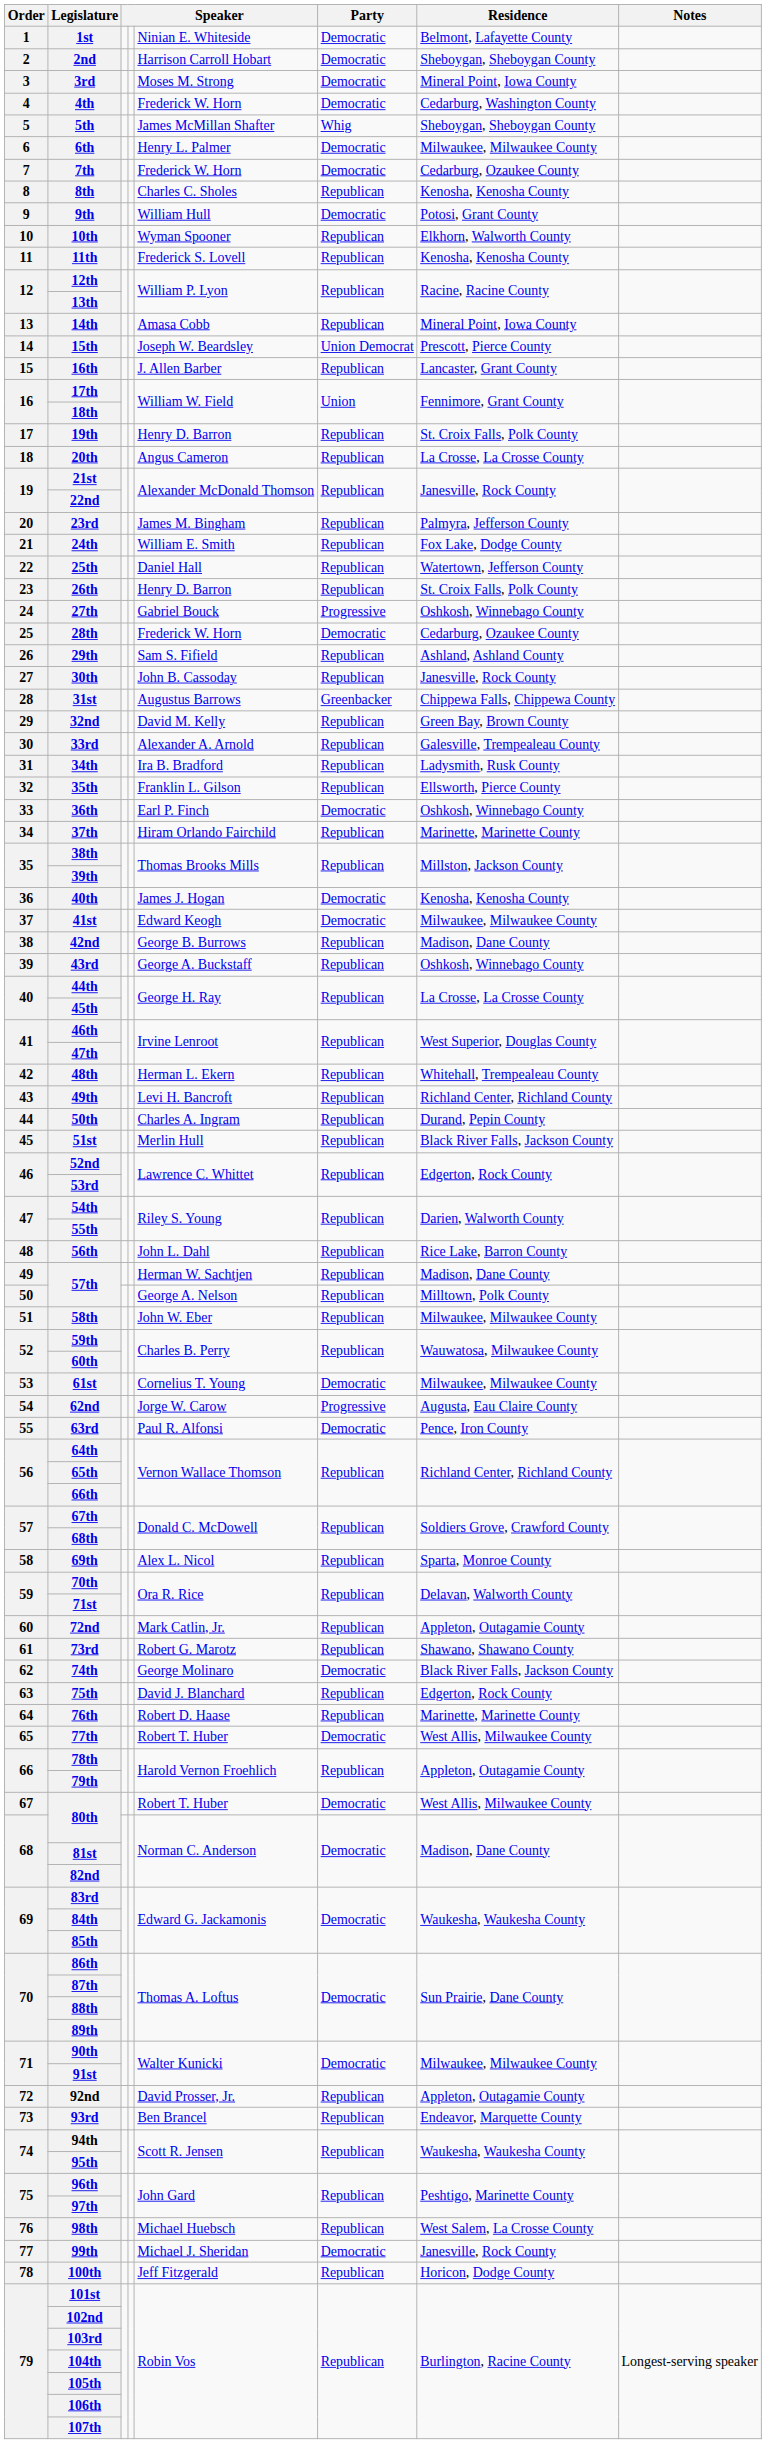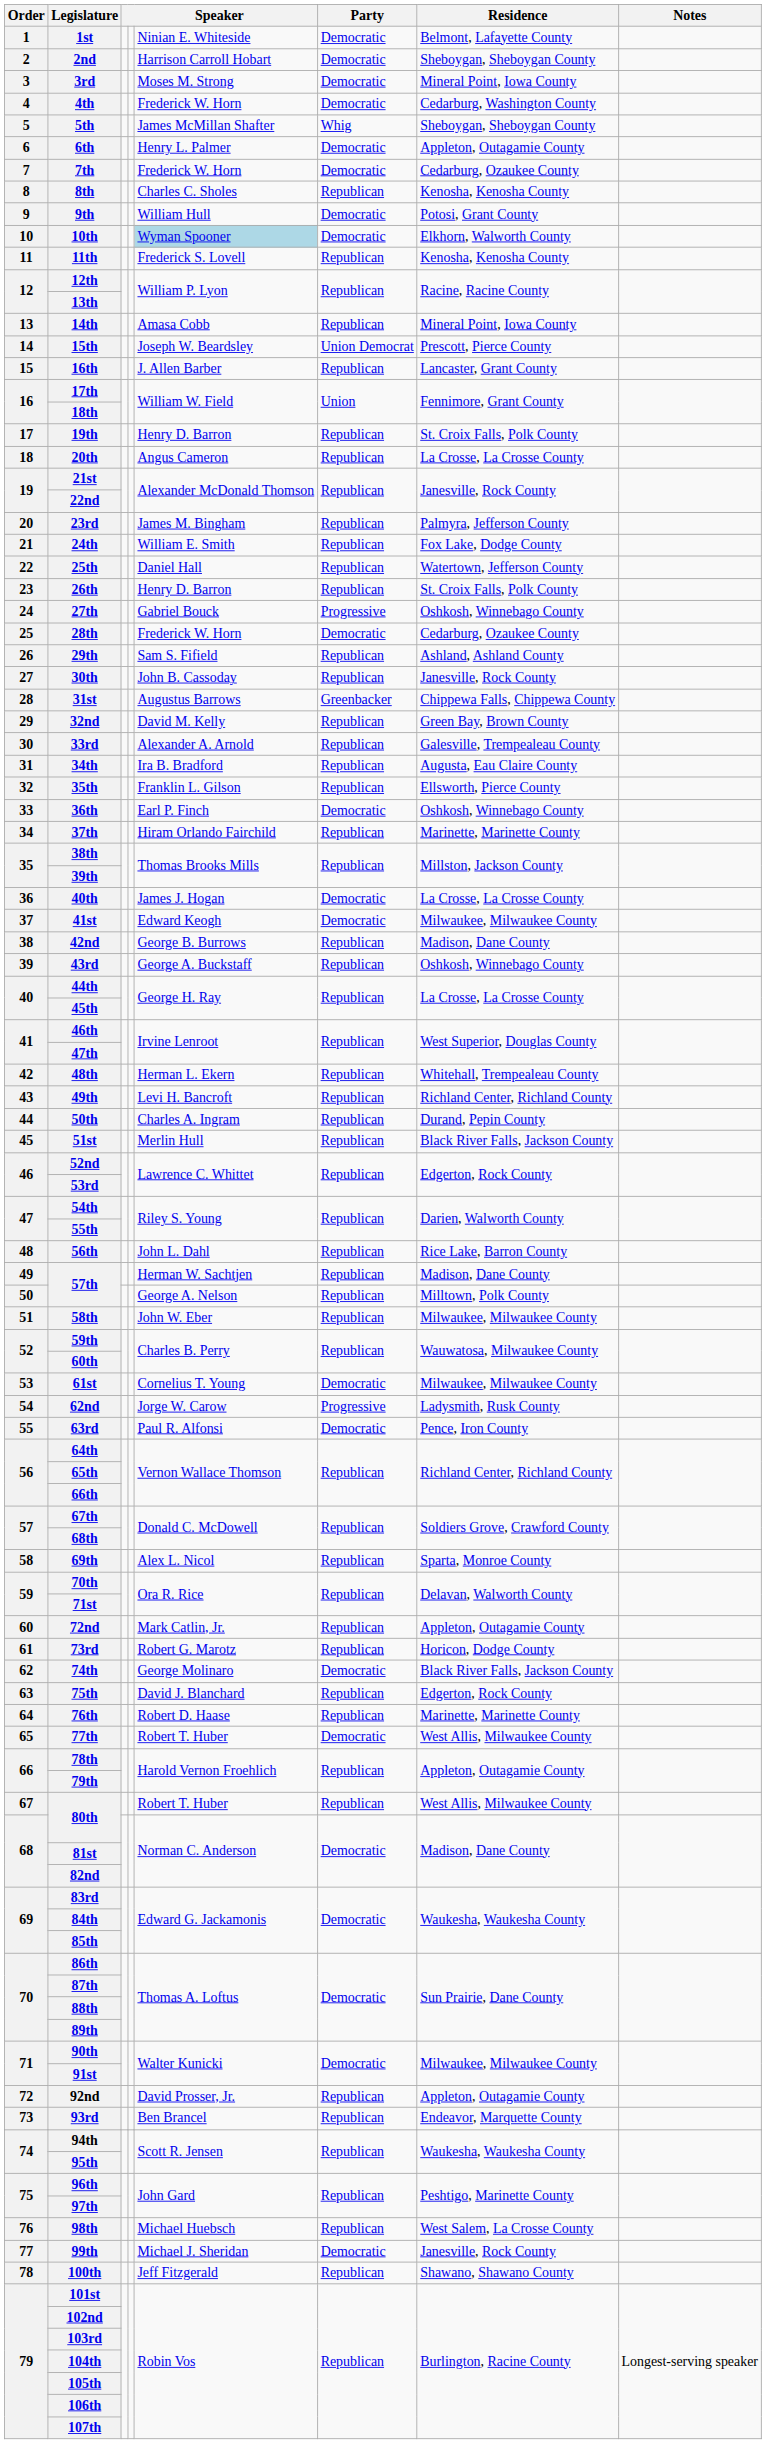(509, 147) Milwaukee, Milwaukee County -> (502, 147) Appleton, Outagamie County
(184, 236) no background -> (184, 236) lightblue background
(352, 236) Republican -> (353, 236) Democratic
(490, 766) Ladysmith, Rusk County -> (499, 766) Augusta, Eau Claire County
(495, 898) Kenosha, Kenosha County -> (502, 898) La Crosse, La Crosse County
(499, 1406) Augusta, Eau Claire County -> (490, 1406) Ladysmith, Rusk County
(497, 1649) Shawano, Shawano County -> (487, 1649) Horicon, Dodge County
(353, 1803) Democratic -> (352, 1803) Republican
(487, 2273) Horicon, Dodge County -> (497, 2273) Shawano, Shawano County
